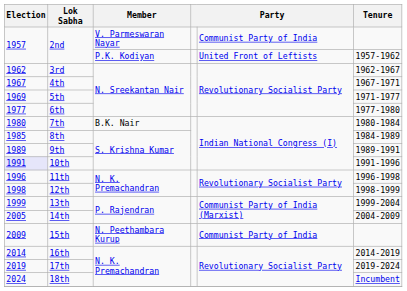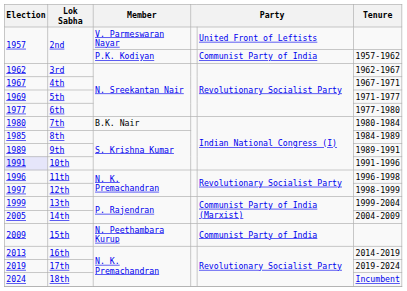(258, 39) Communist Party of India -> (258, 39) United Front of Leftists
(258, 57) United Front of Leftists -> (258, 57) Communist Party of India
(16, 190) 1998 -> (16, 190) 1997
(16, 253) 2014 -> (16, 253) 2013
